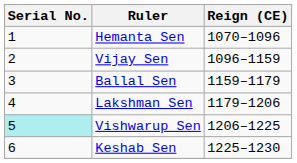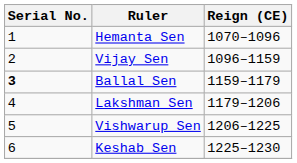(12, 82) normal -> (12, 82) bold
(12, 126) paleturquoise background -> (12, 126) no background
